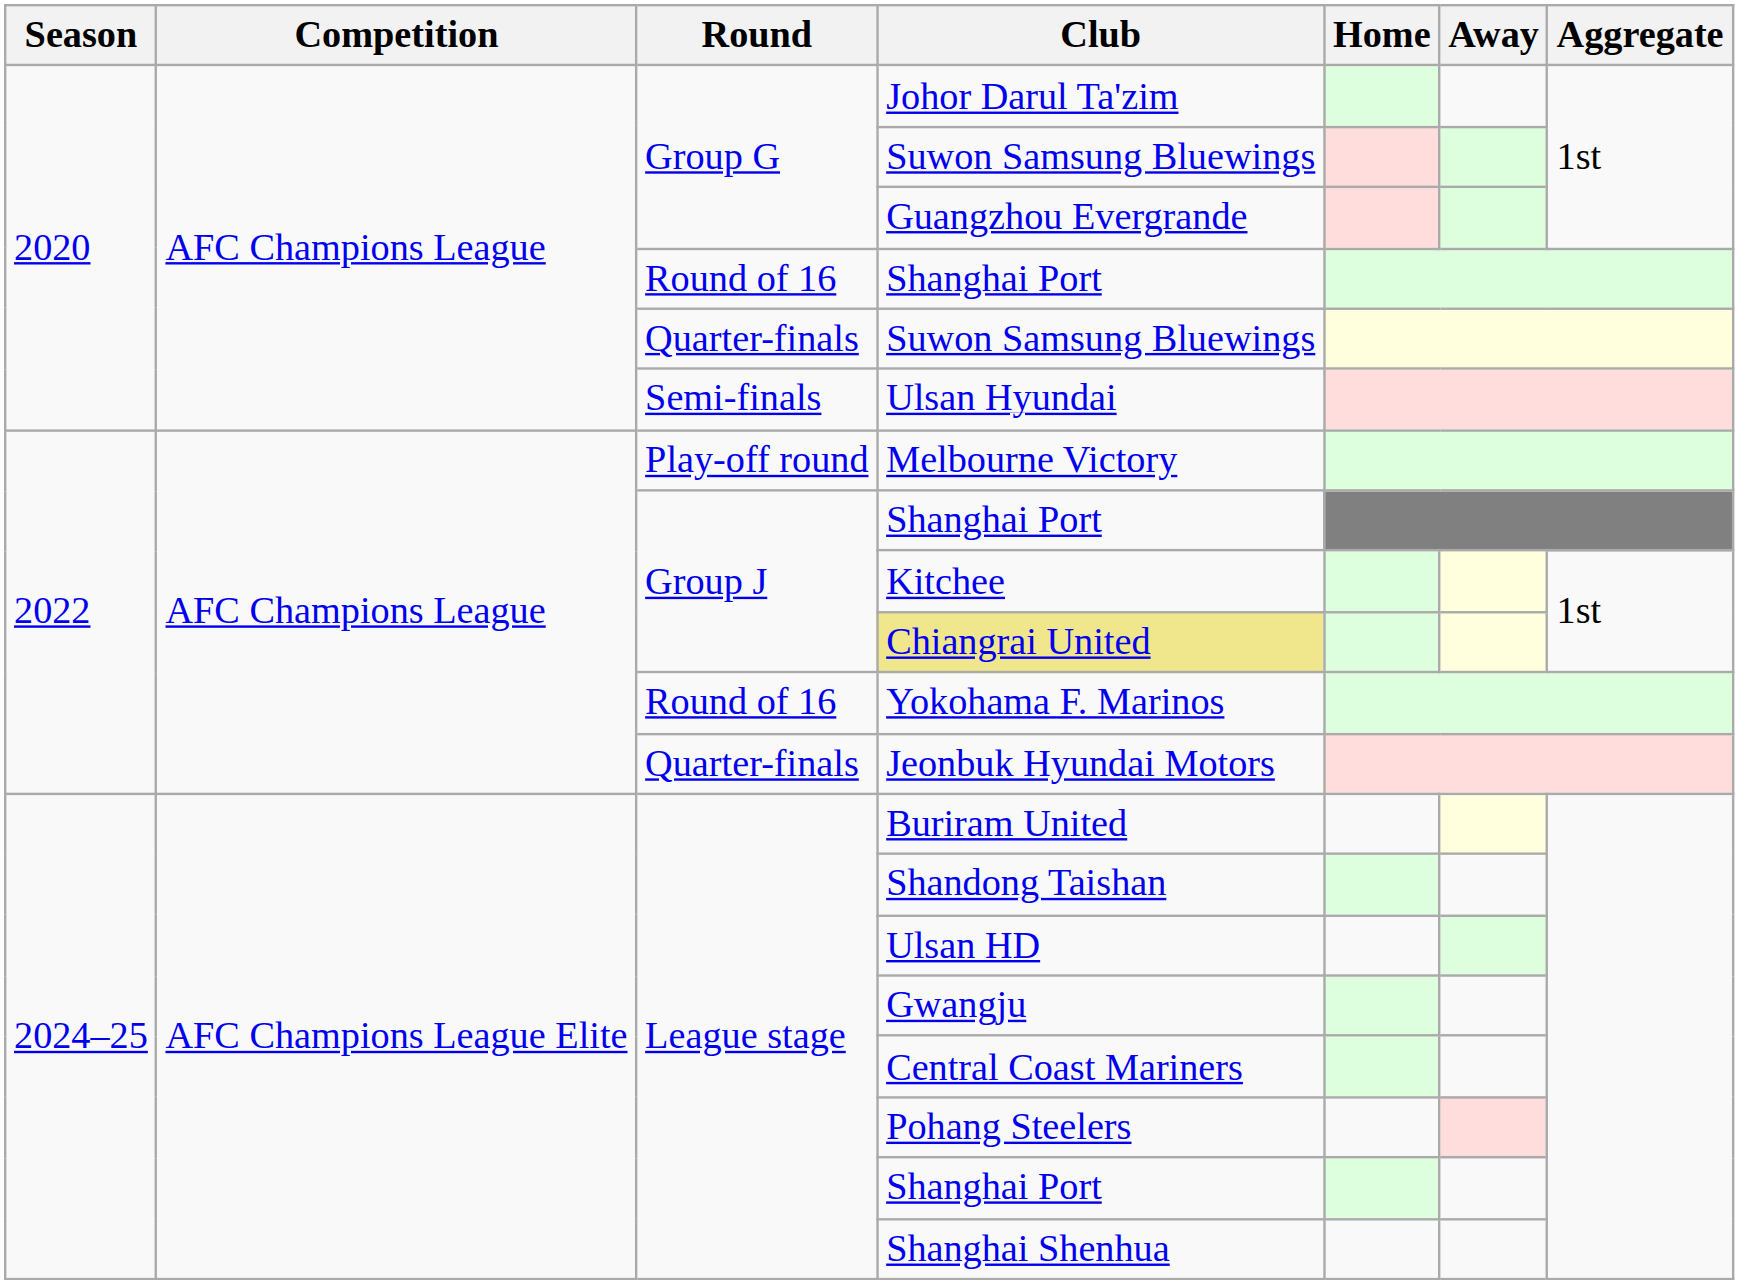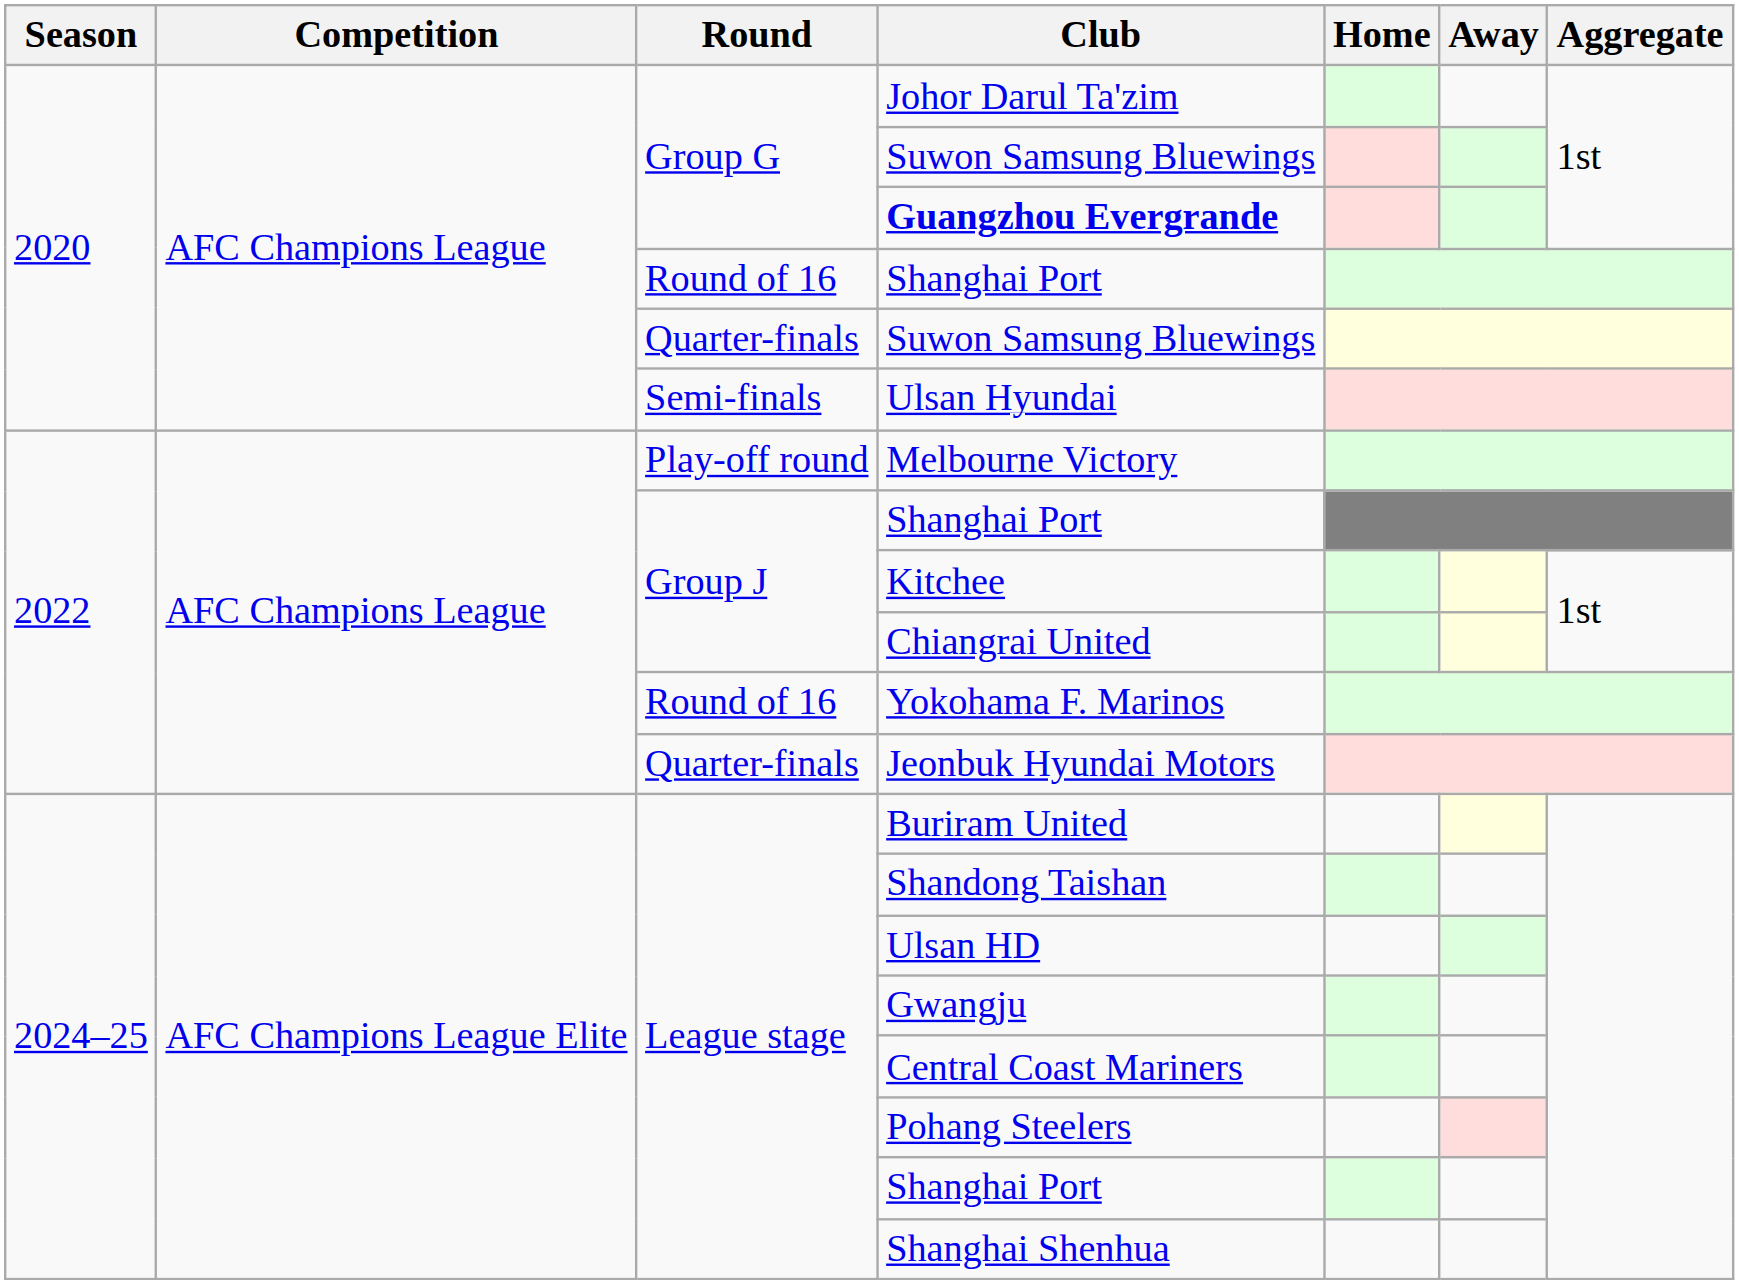(1067, 216) normal -> (1082, 216) bold
(1018, 641) khaki background -> (1018, 641) no background
